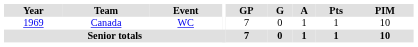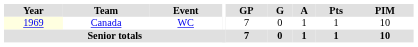(33, 23) no background -> (33, 23) lightyellow background
